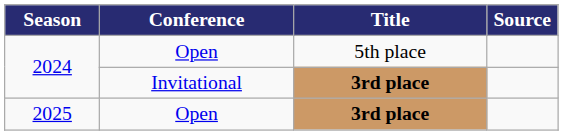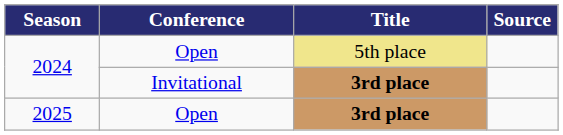(390, 51) no background -> (390, 51) khaki background
